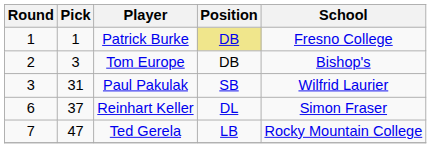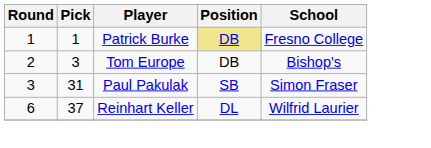(343, 85) Wilfrid Laurier -> (314, 85) Simon Fraser
(343, 108) Simon Fraser -> (314, 108) Wilfrid Laurier
- row: (145, 131)
